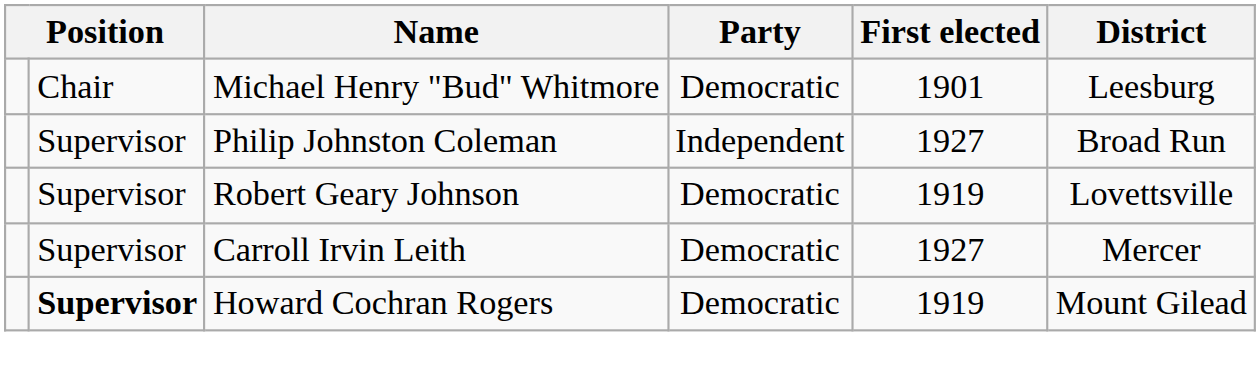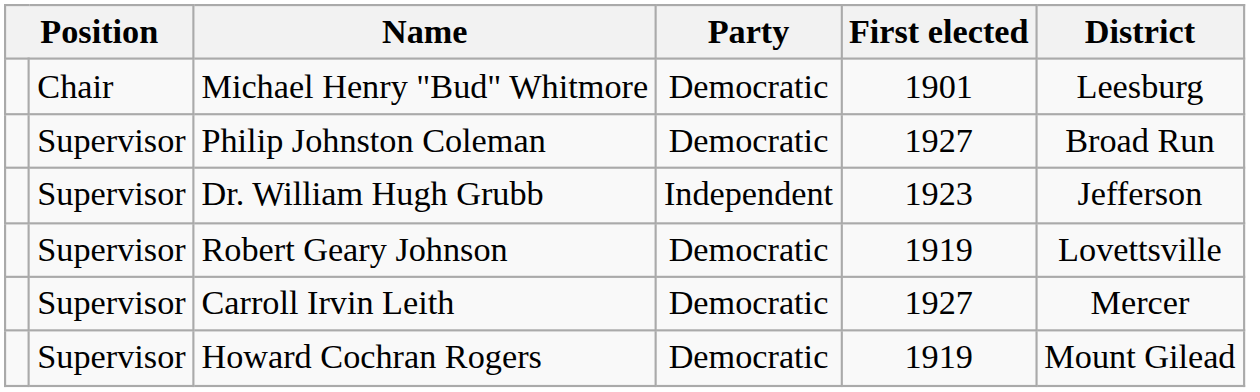(760, 140) Independent -> (748, 140) Democratic
+ row: (373, 194)
(117, 303) bold -> (111, 357) normal
